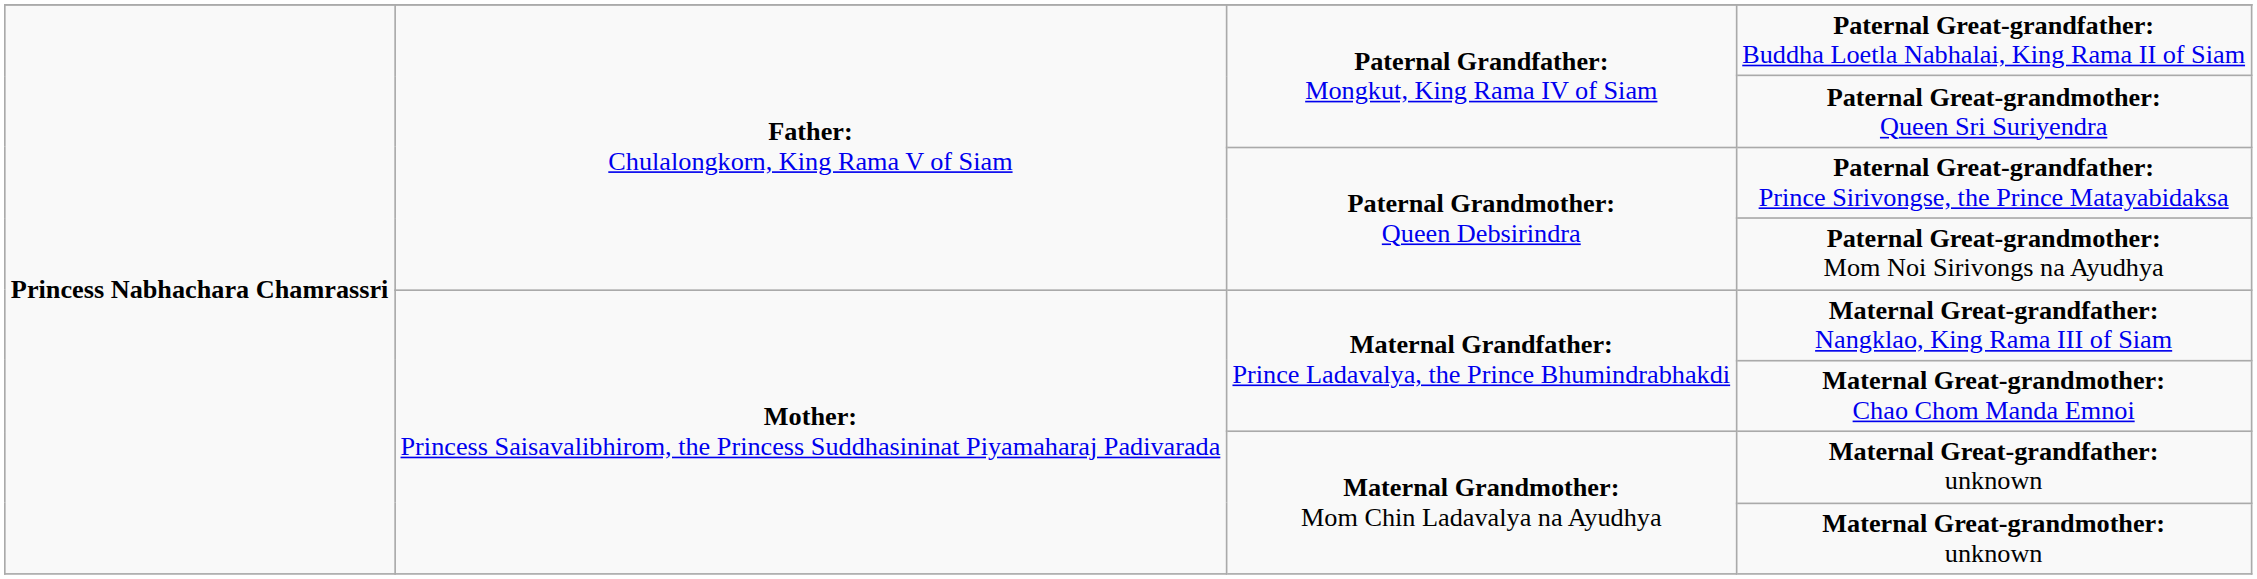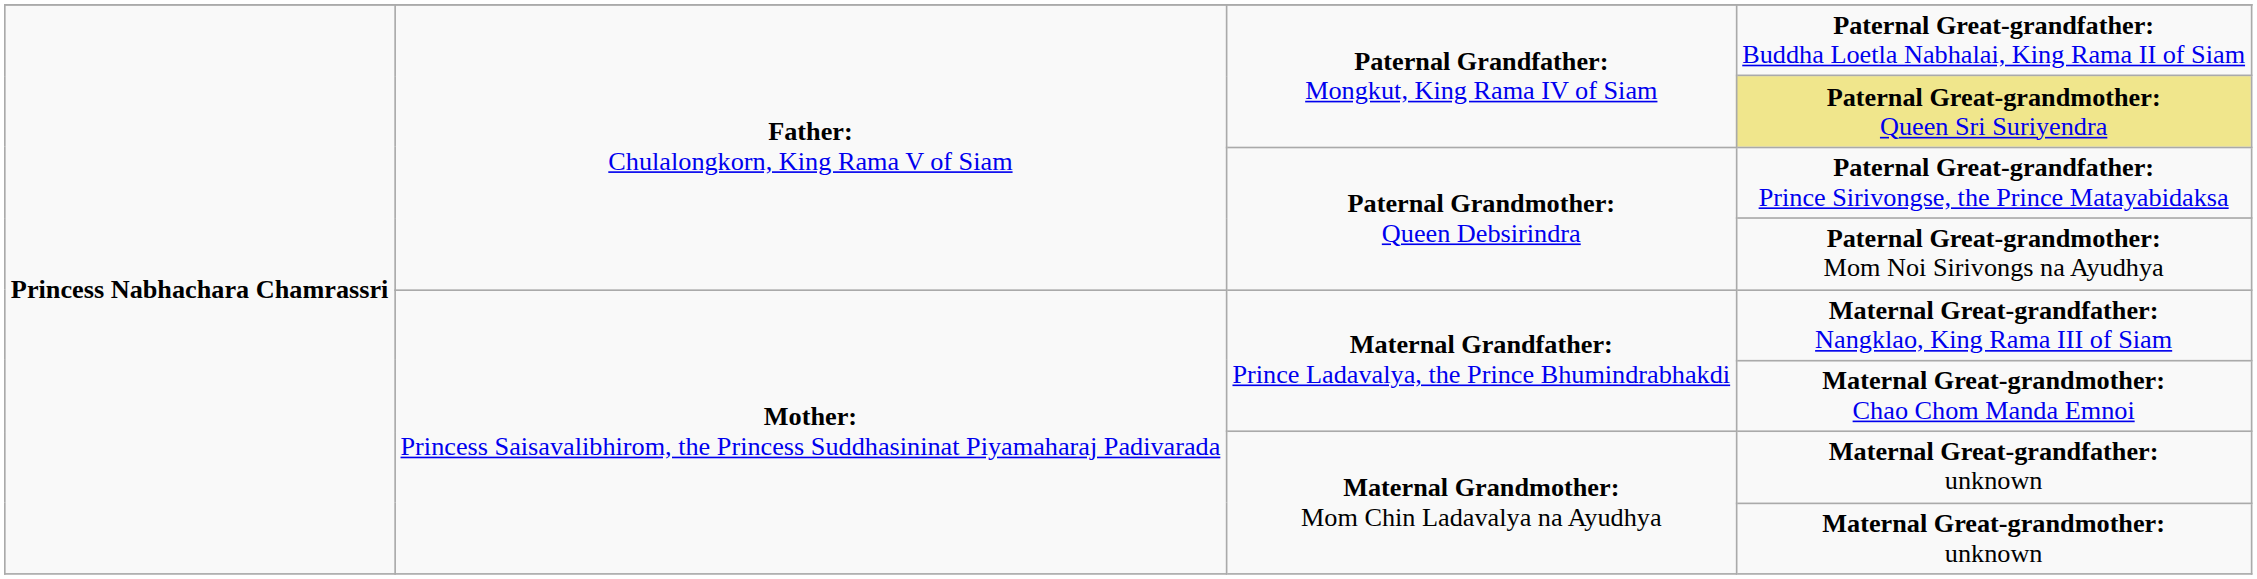(1994, 111) no background -> (1994, 111) khaki background
